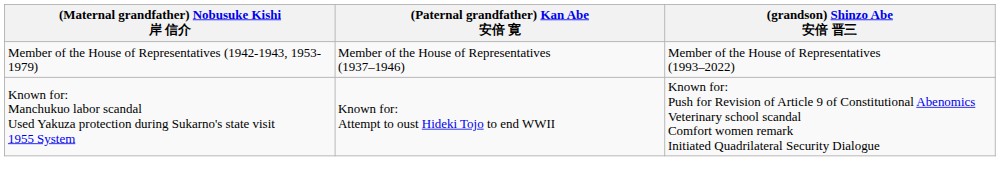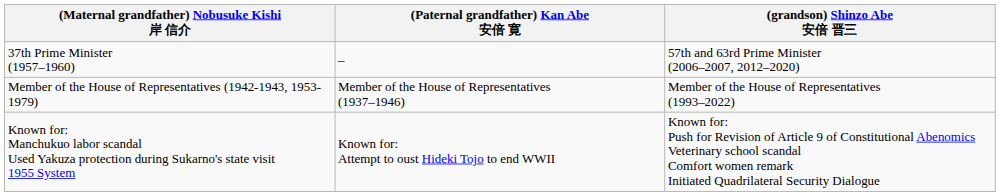+ row: (60, 59)
